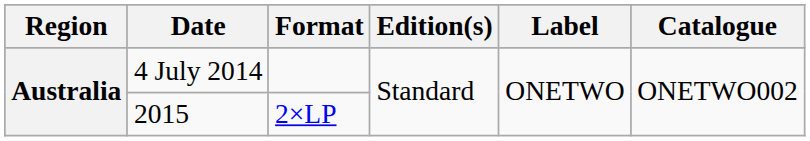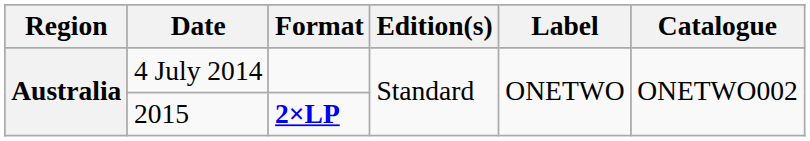(306, 113) normal -> (307, 113) bold
